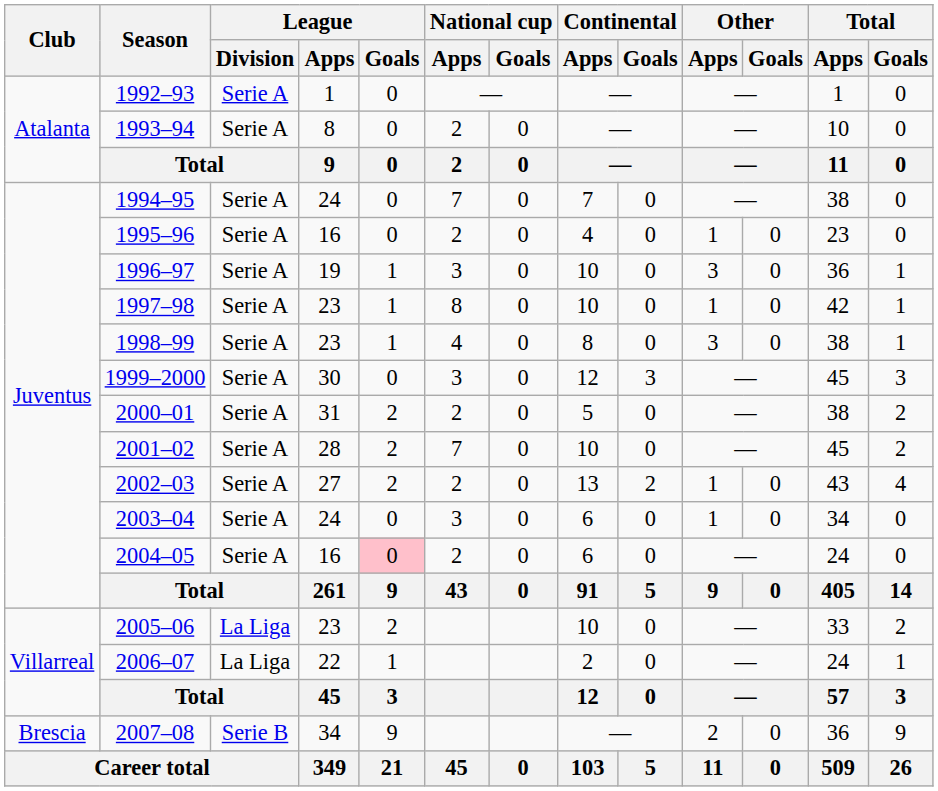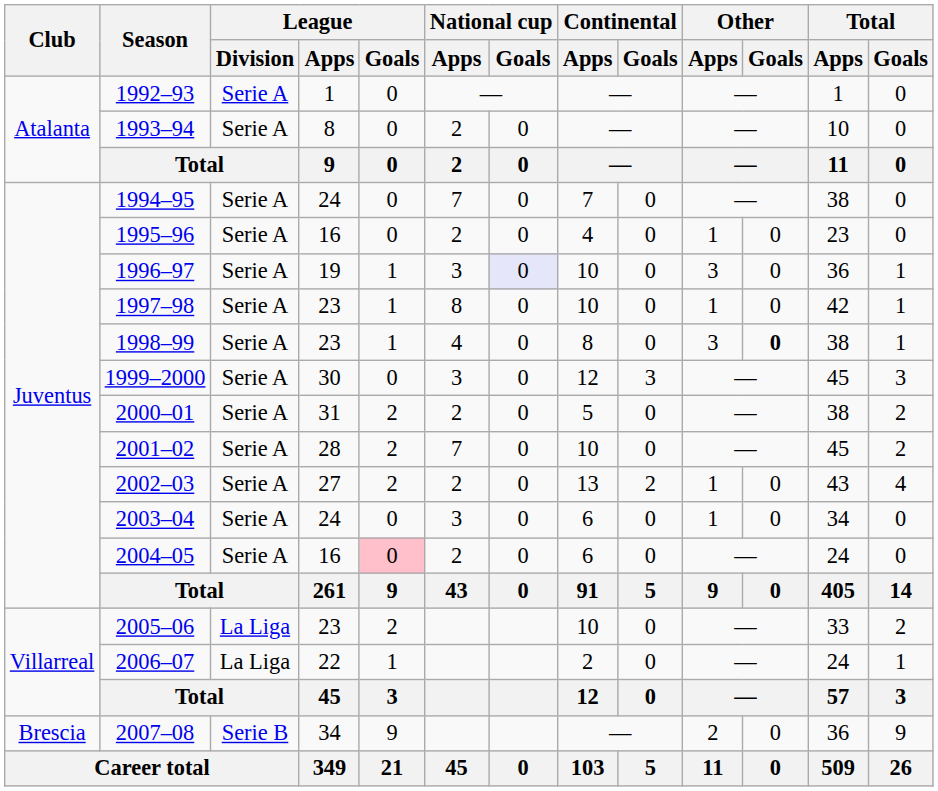(523, 270) no background -> (523, 270) lavender background
(775, 341) normal -> (775, 341) bold
